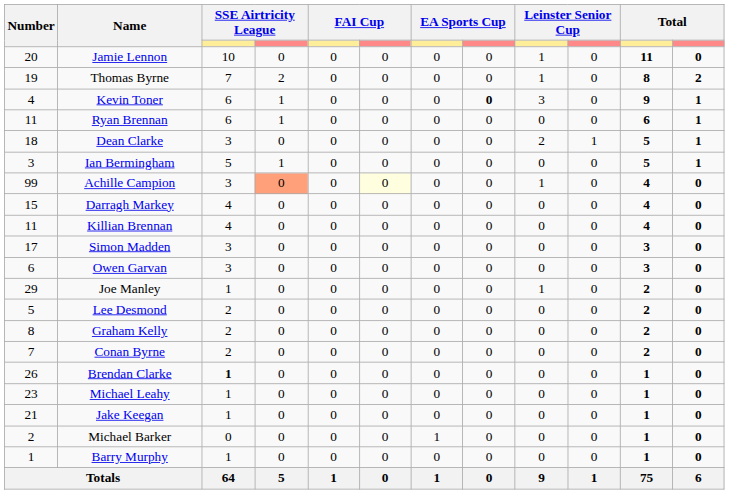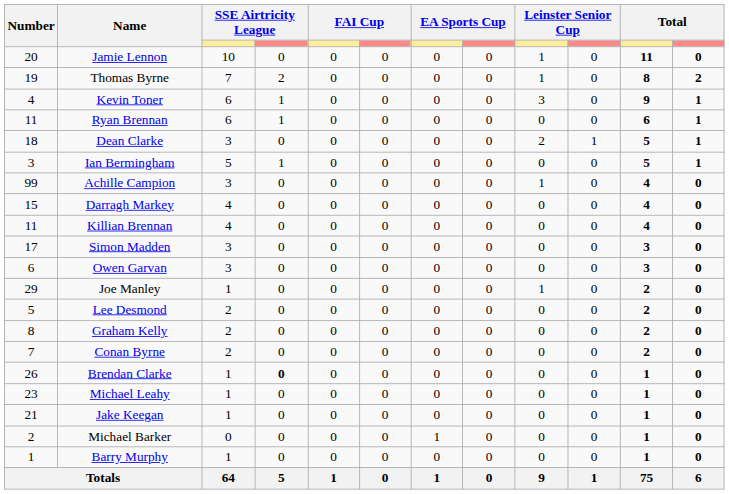(489, 99) bold -> (489, 99) normal
(281, 183) lightsalmon background -> (281, 183) no background
(385, 183) lightyellow background -> (385, 183) no background
(228, 373) bold -> (228, 373) normal
(281, 373) normal -> (281, 373) bold
